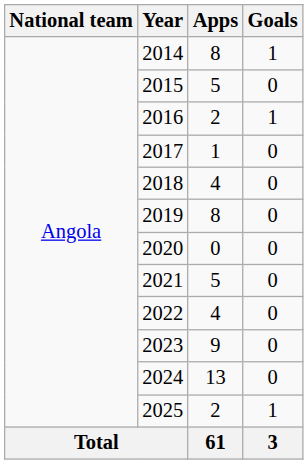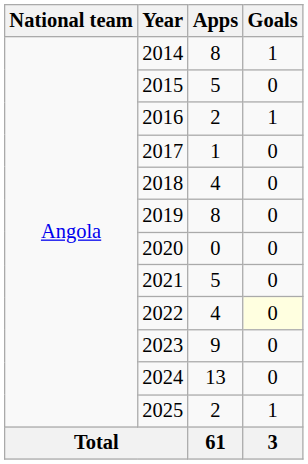(273, 313) no background -> (273, 313) lightyellow background
